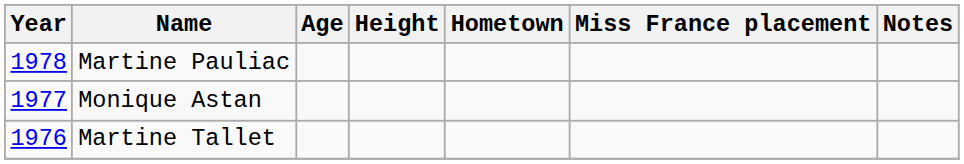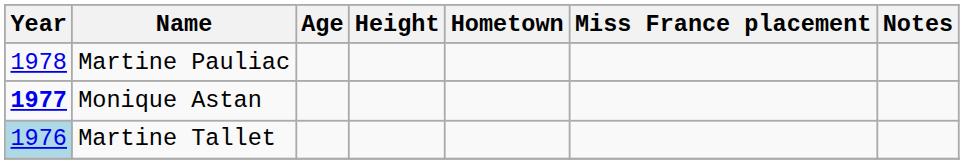(39, 101) normal -> (39, 101) bold
(39, 139) no background -> (39, 139) lightblue background
